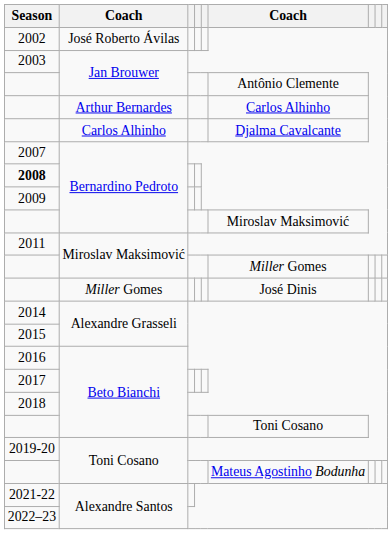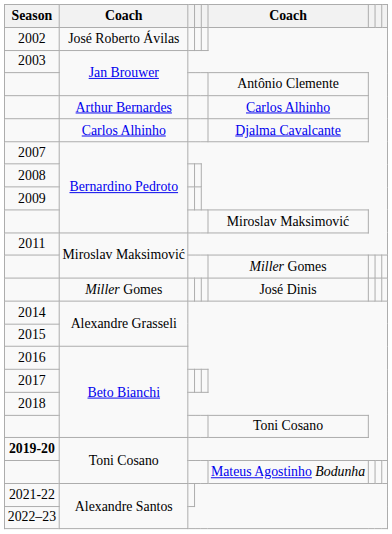(32, 175) bold -> (32, 175) normal
(32, 449) normal -> (32, 449) bold
